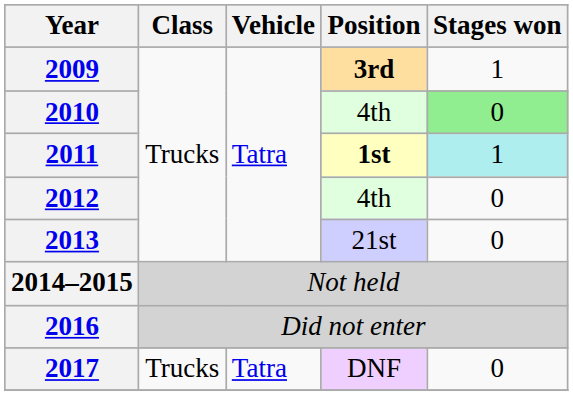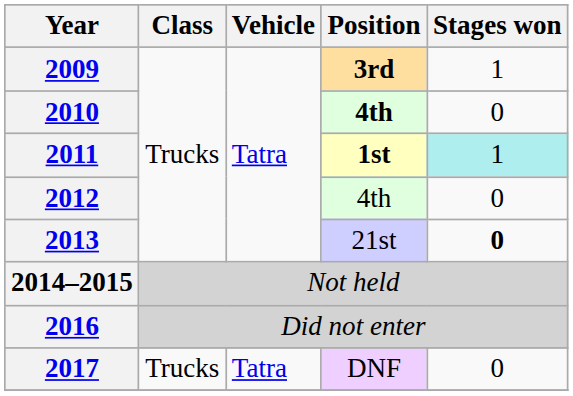(374, 111) normal -> (374, 111) bold
(497, 111) lightgreen background -> (497, 111) no background
(497, 240) normal -> (497, 240) bold
